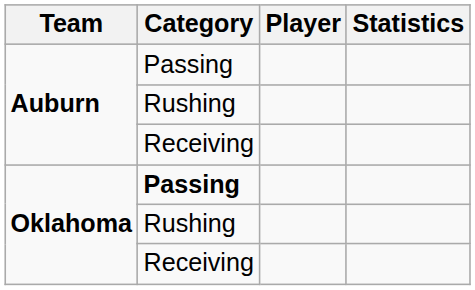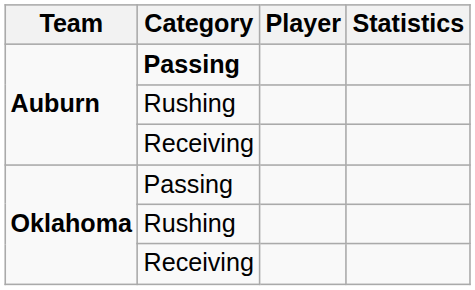(188, 64) normal -> (192, 64) bold
(192, 183) bold -> (188, 183) normal
